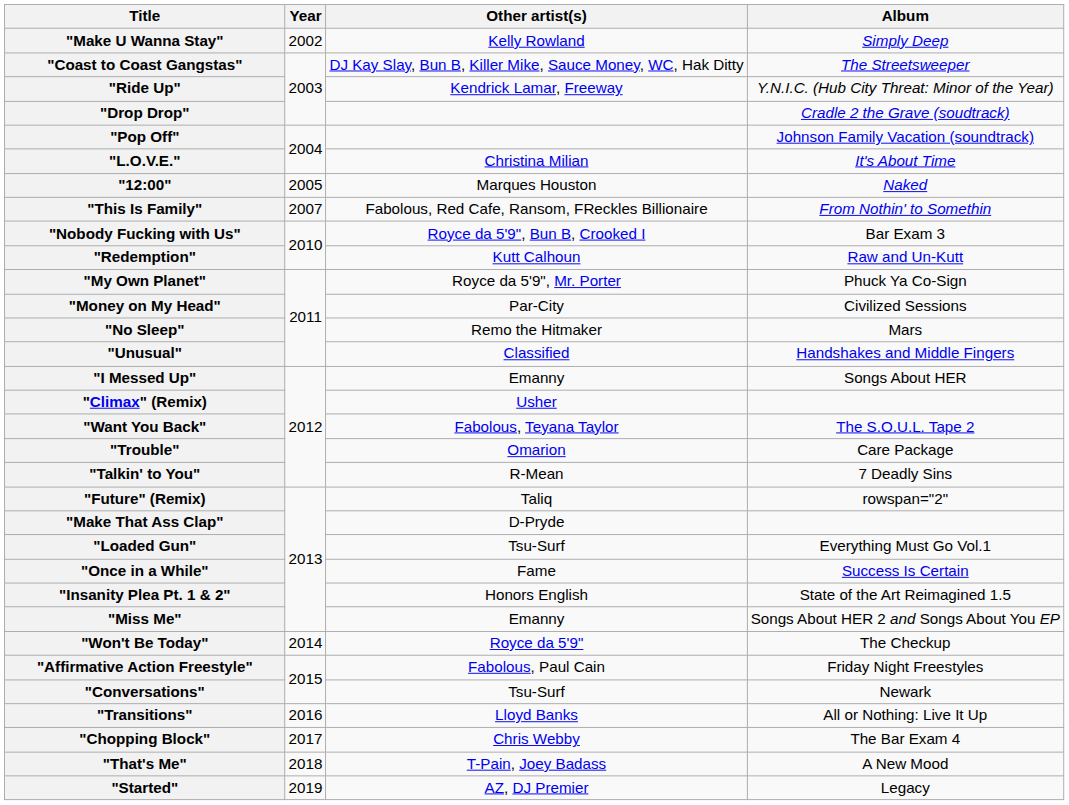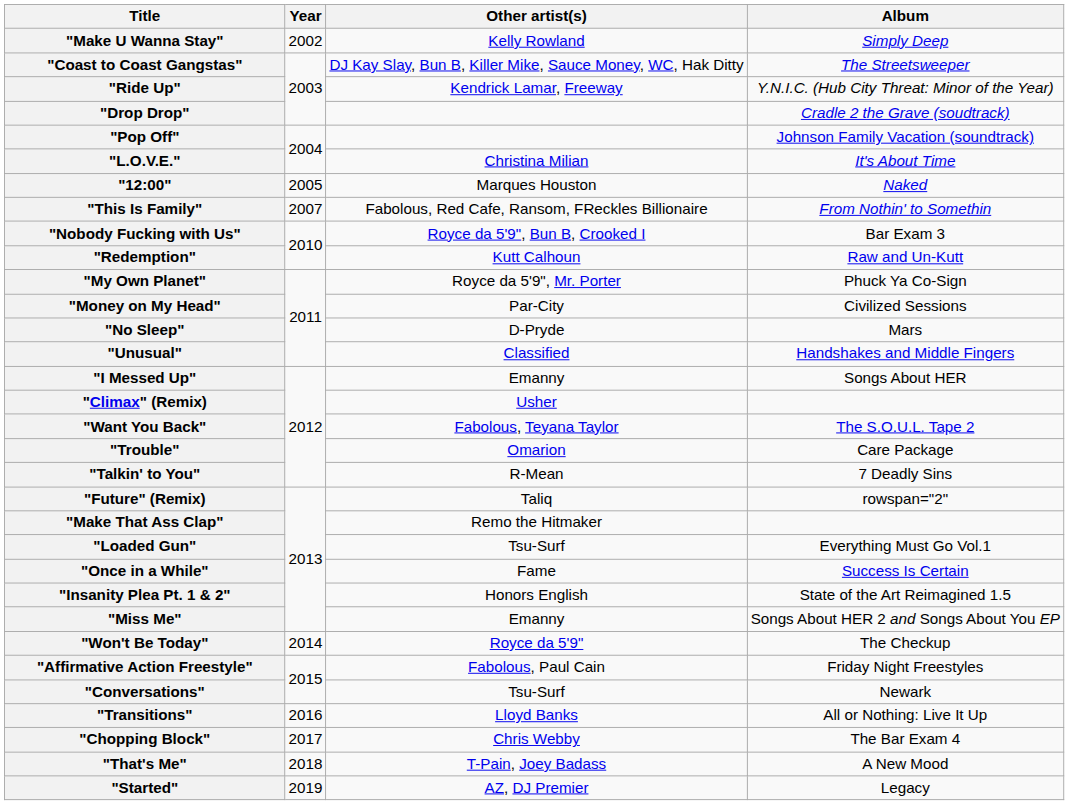(537, 329) Remo the Hitmaker -> (537, 329) D-Pryde
(537, 522) D-Pryde -> (537, 522) Remo the Hitmaker
